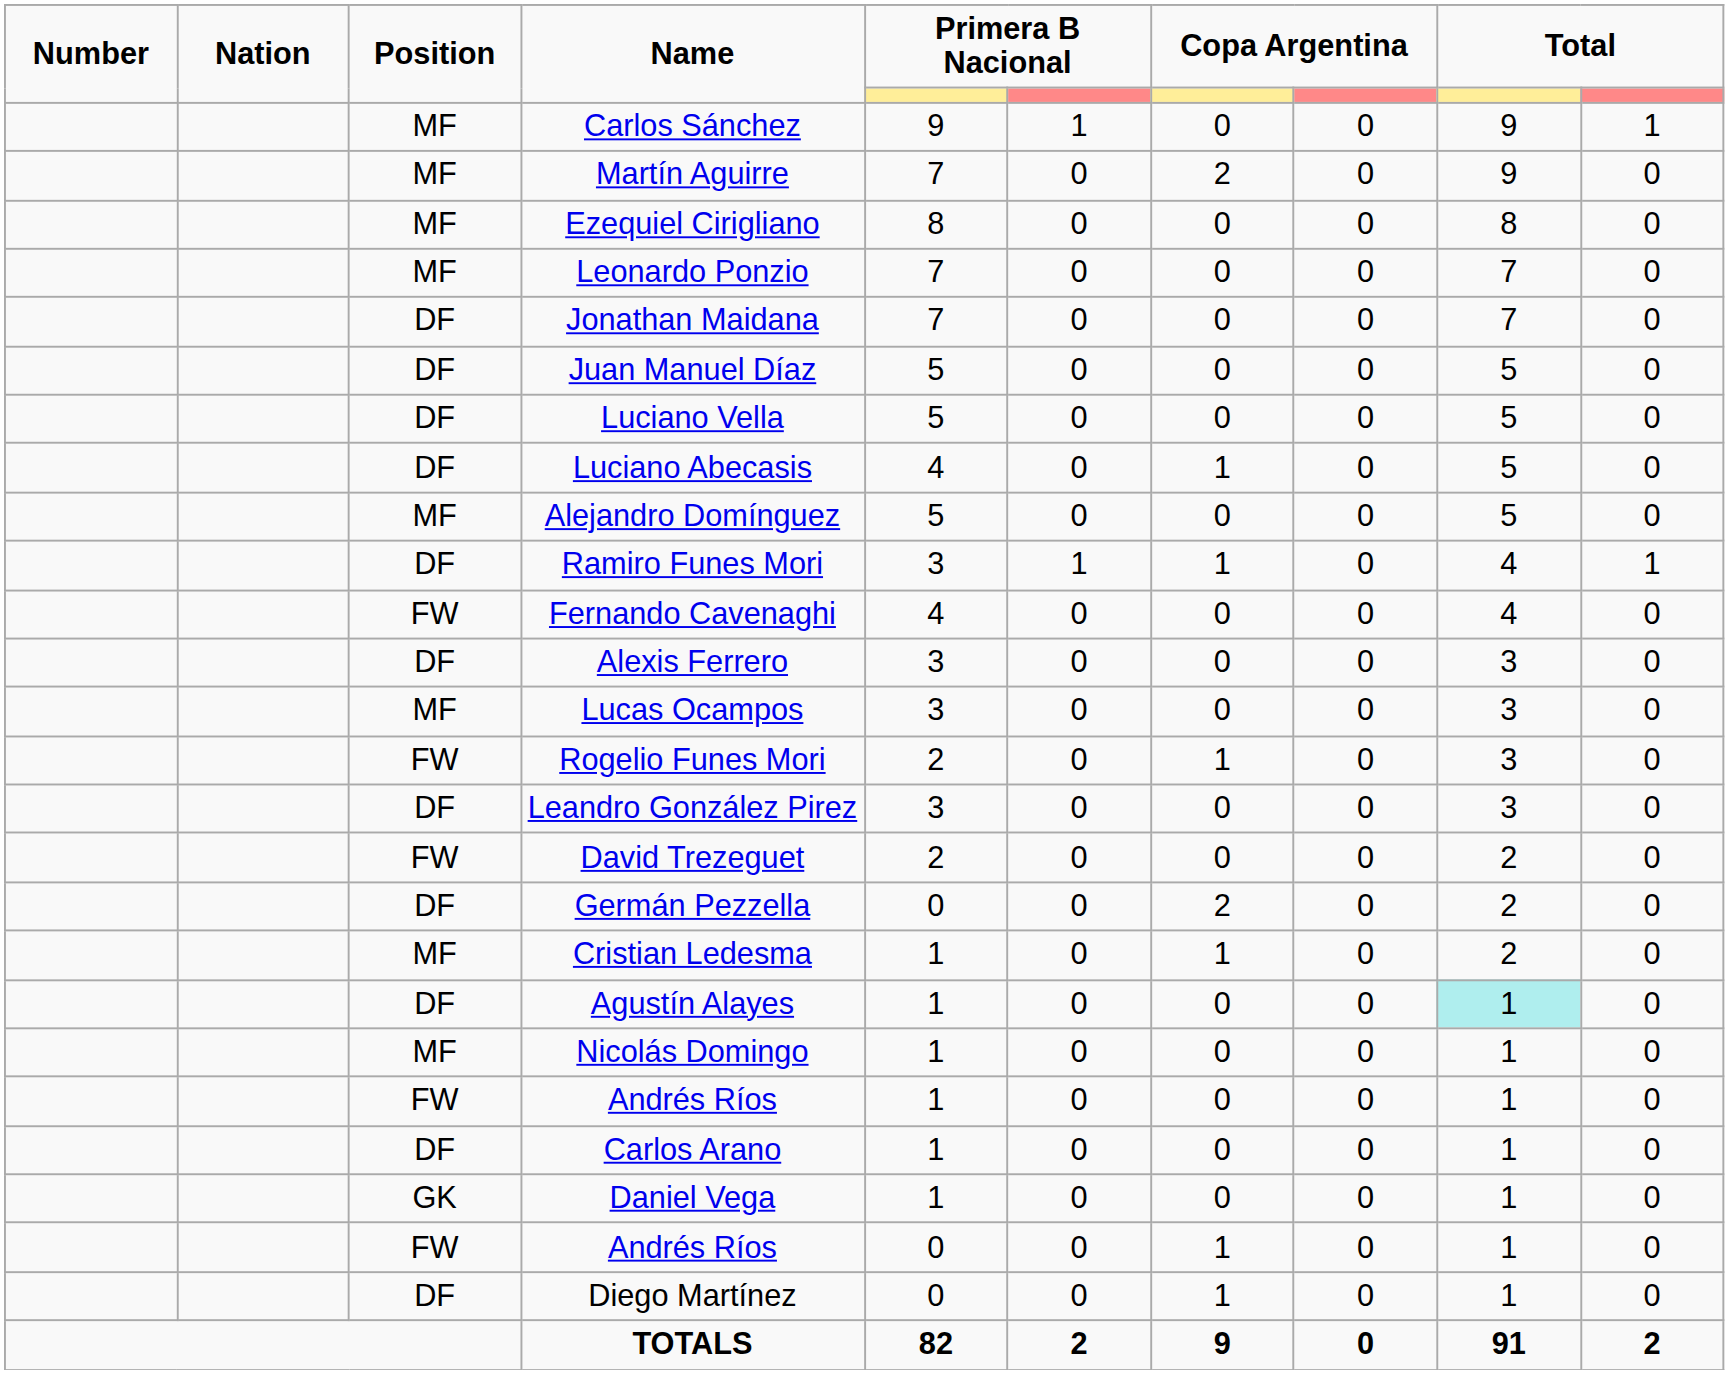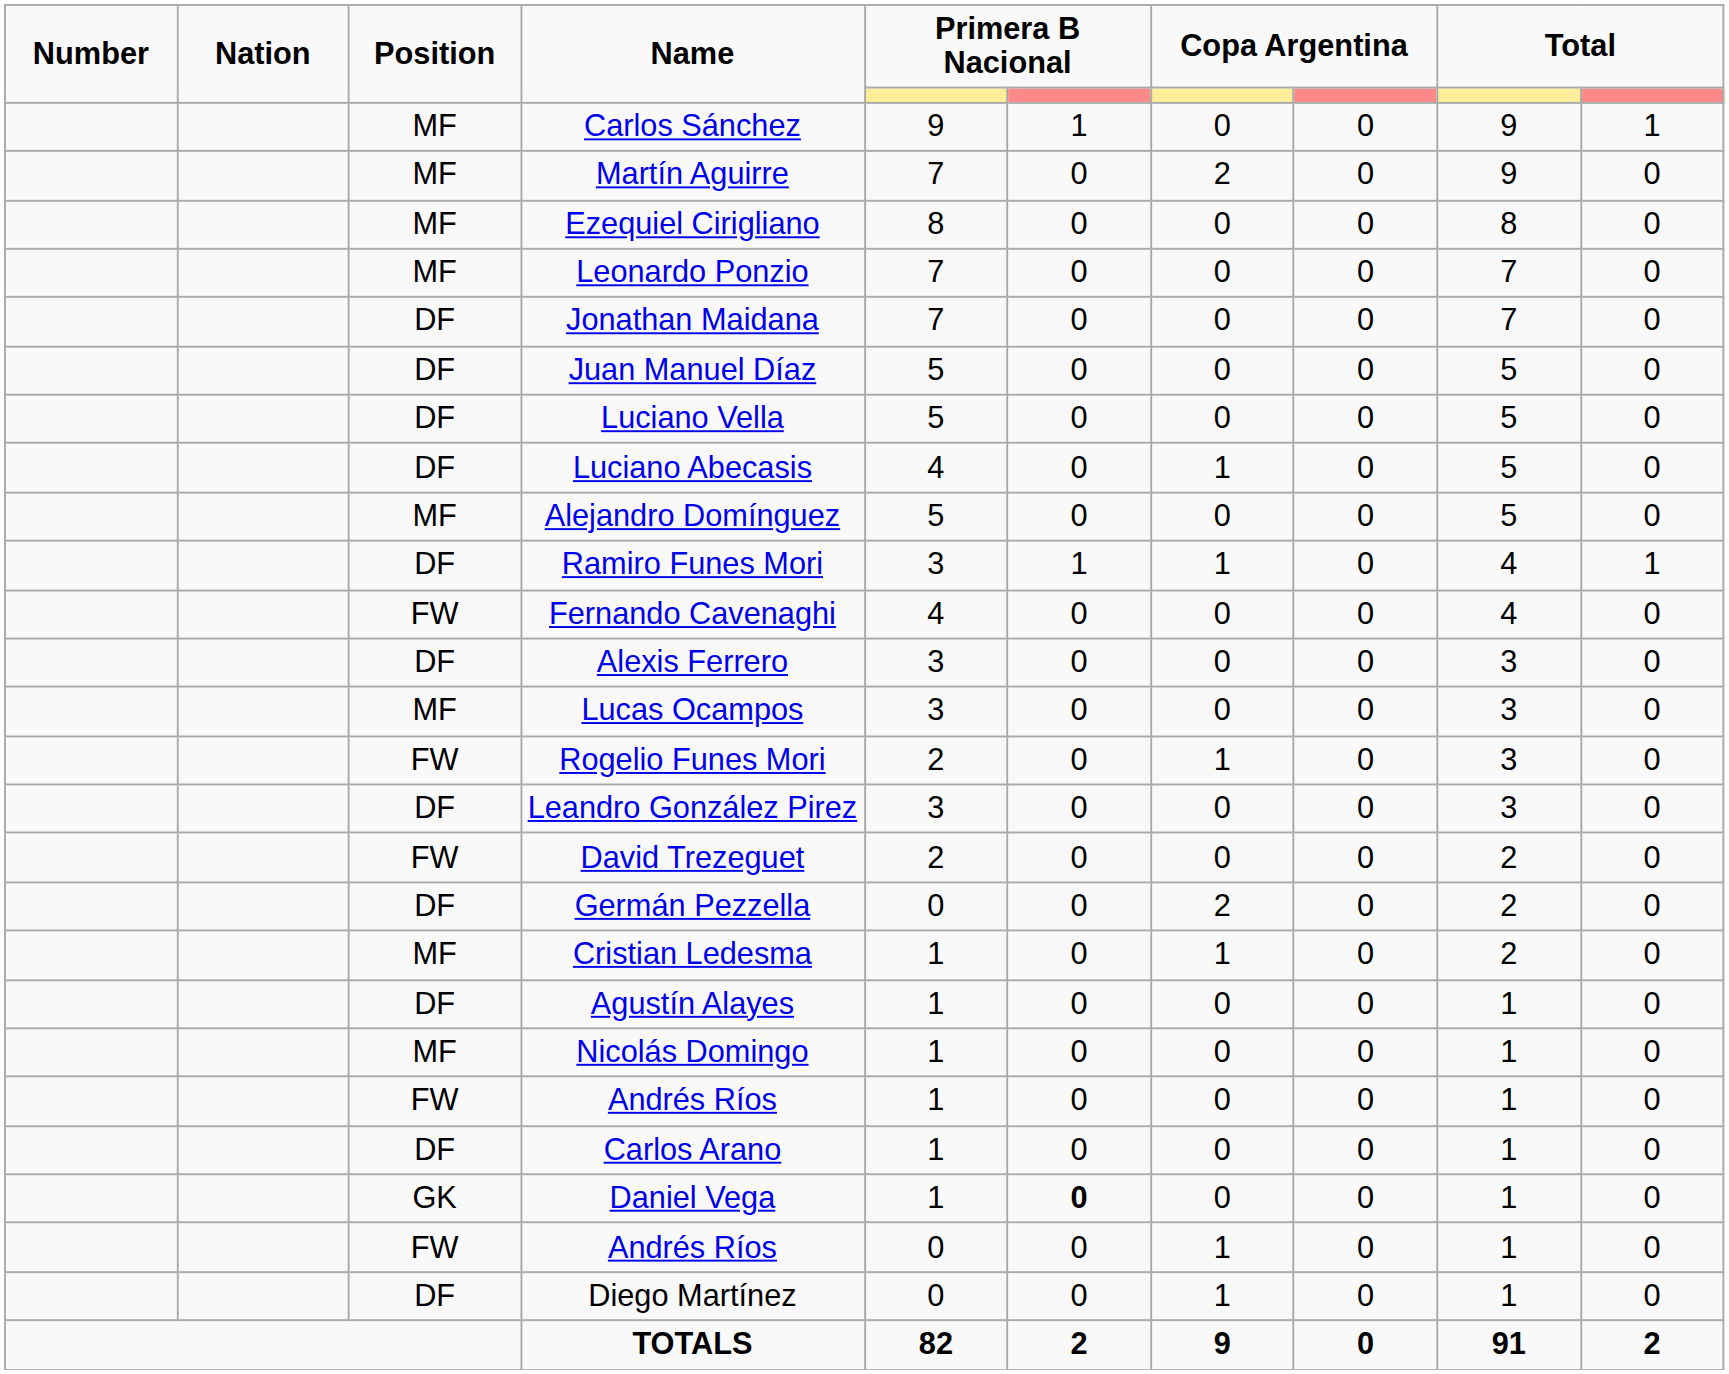(1509, 1003) paleturquoise background -> (1509, 1003) no background
(1079, 1198) normal -> (1079, 1198) bold
